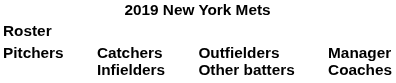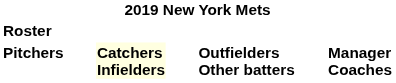(131, 61) no background -> (131, 61) lightyellow background
